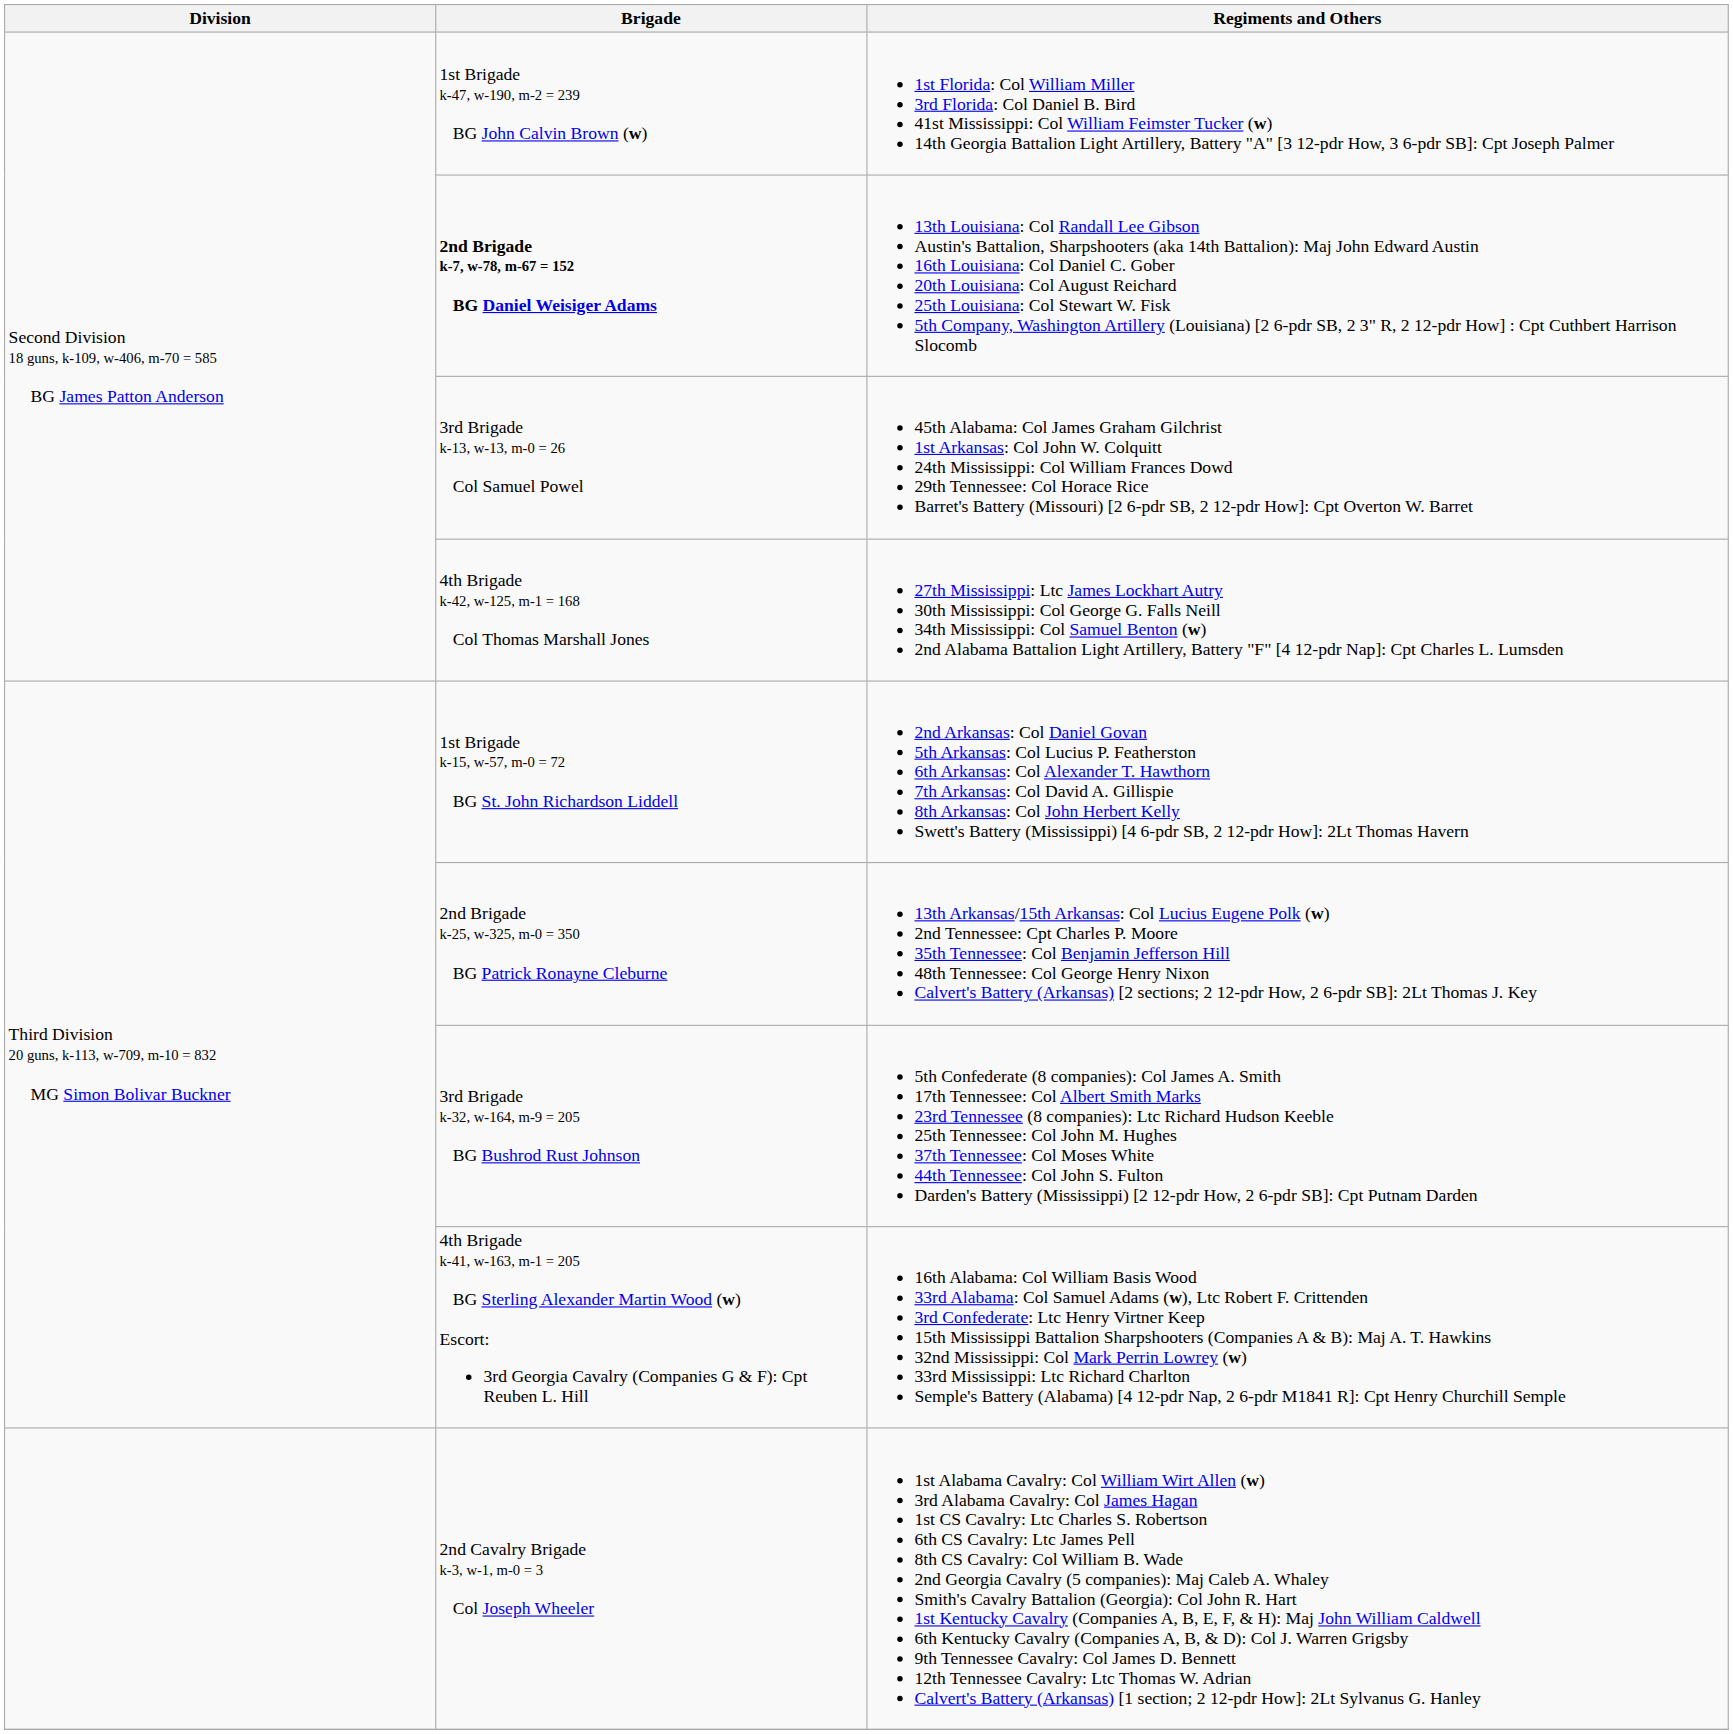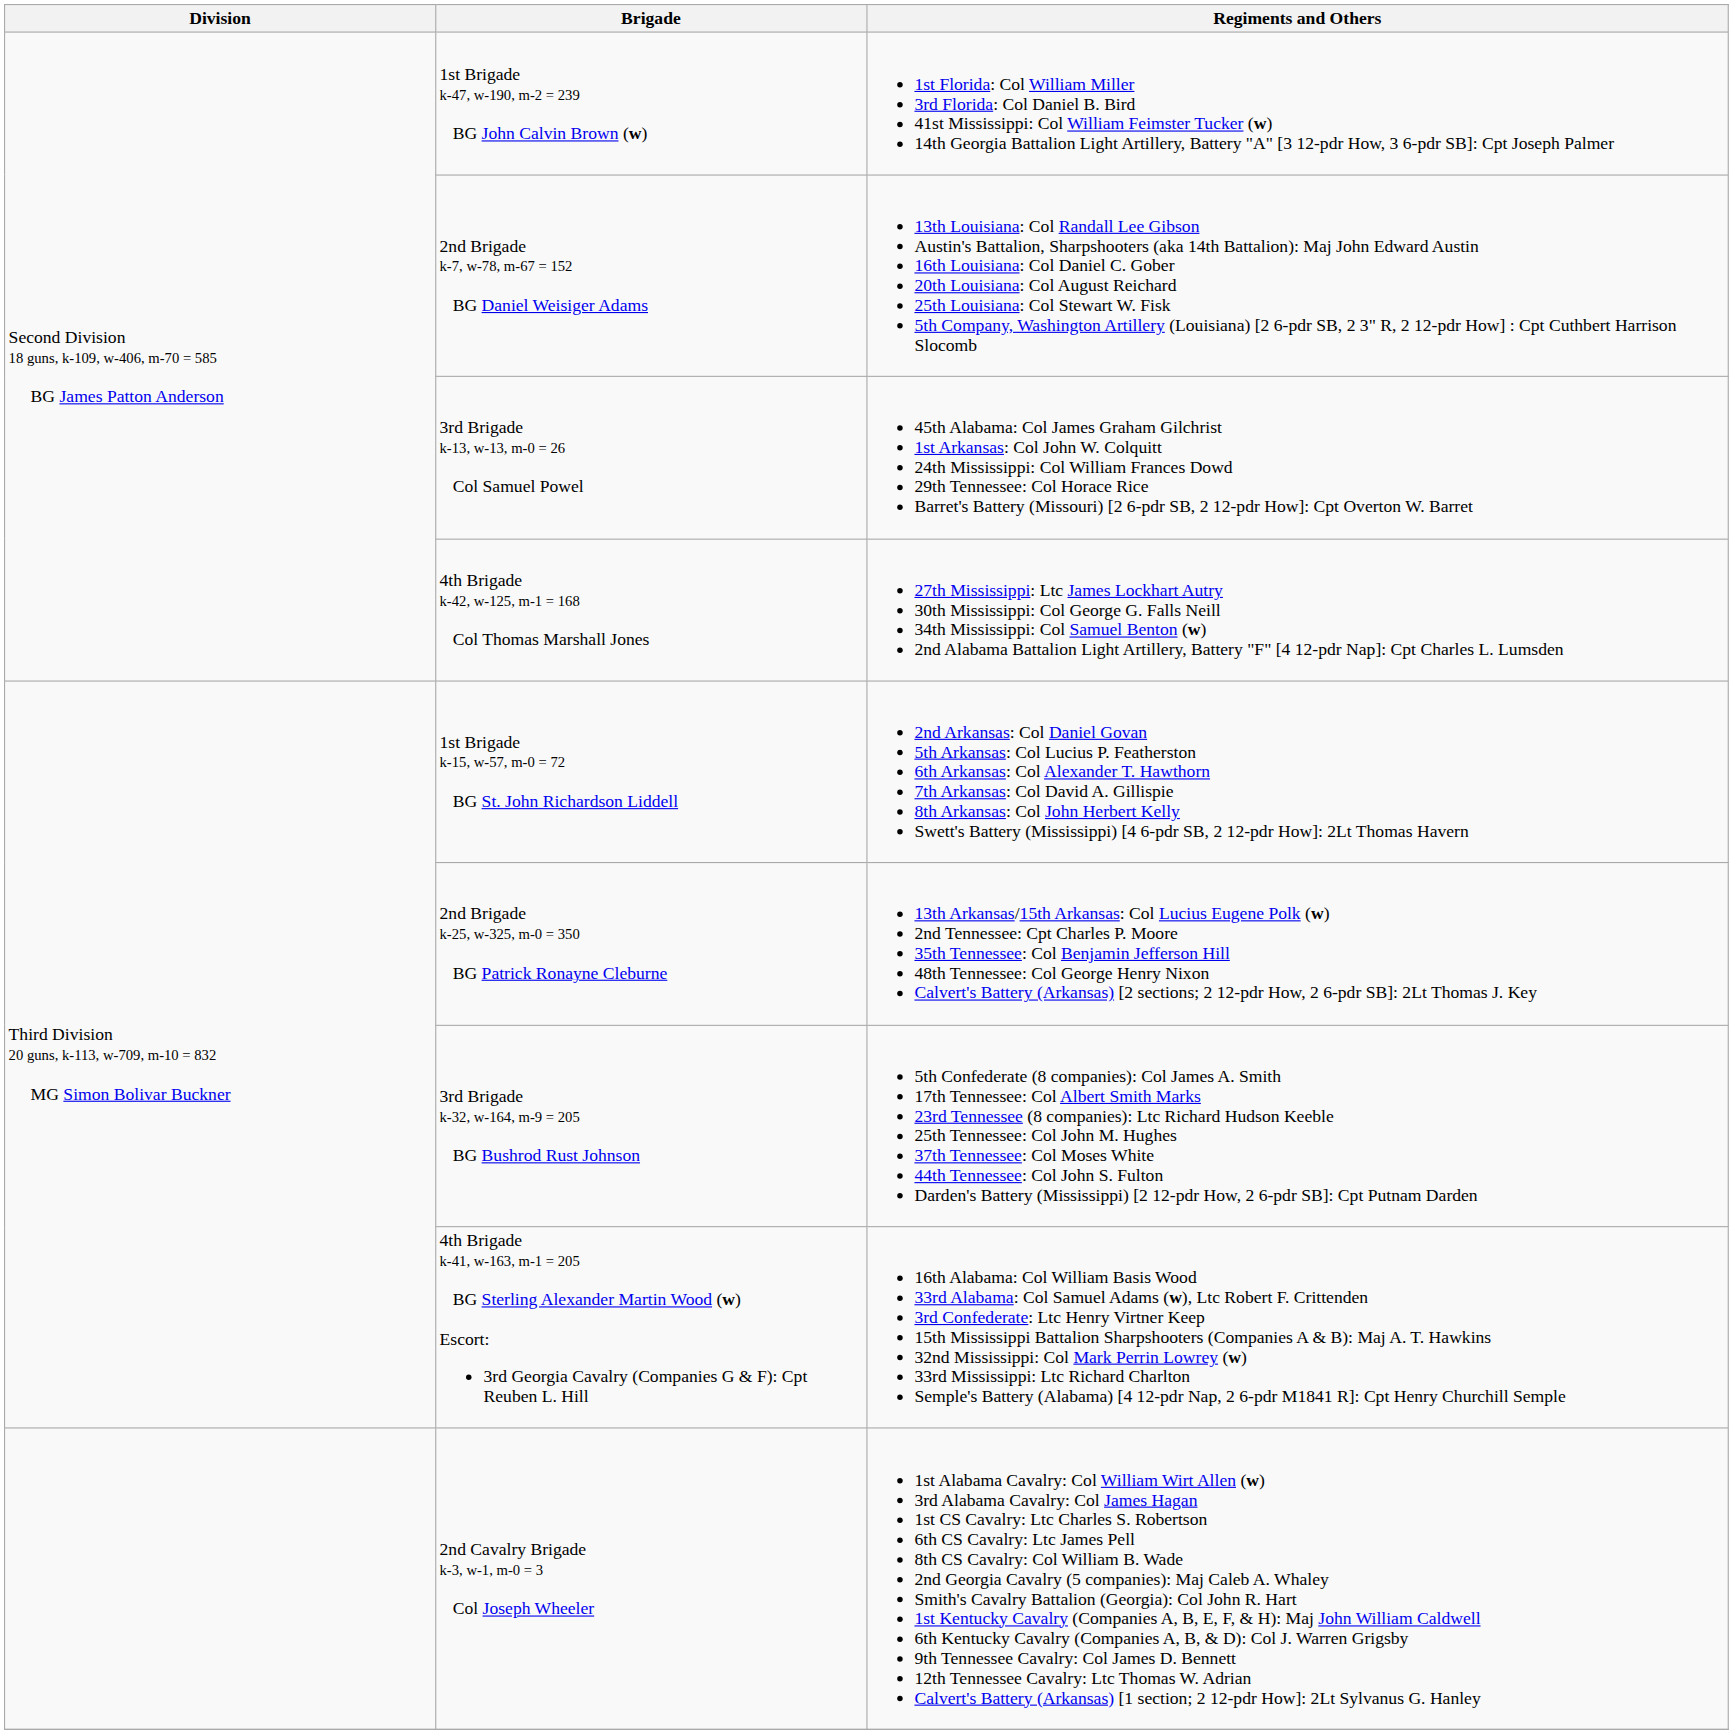(548, 275) bold -> (544, 275) normal
